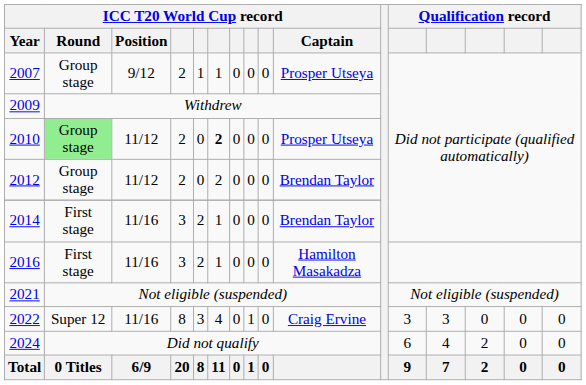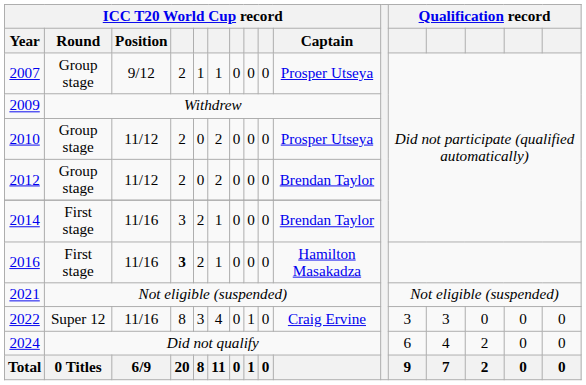(78, 138) lightgreen background -> (78, 138) no background
(218, 138) bold -> (218, 138) normal
(182, 262) normal -> (182, 262) bold
